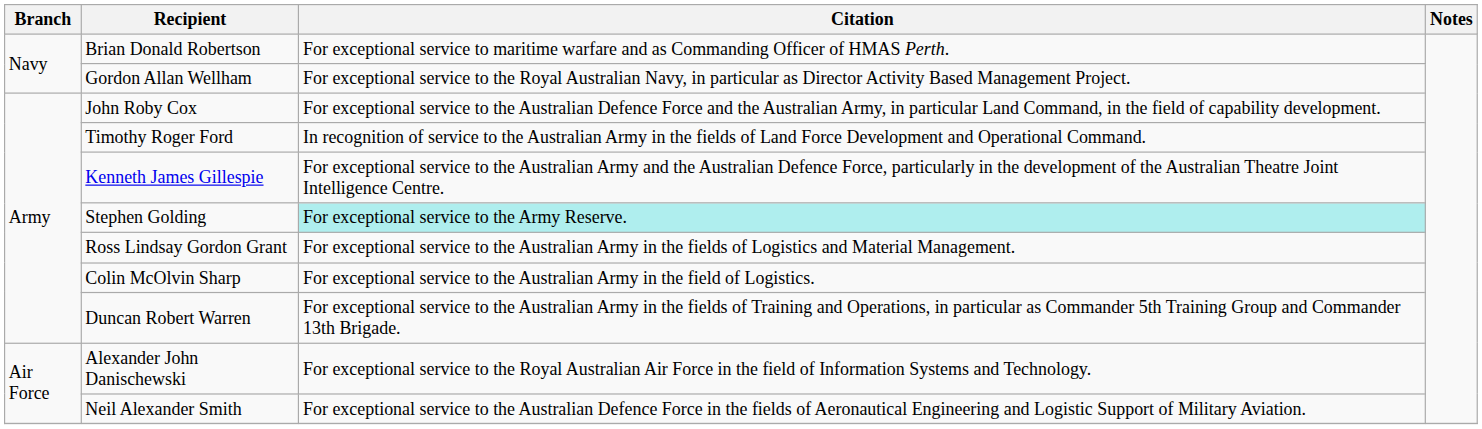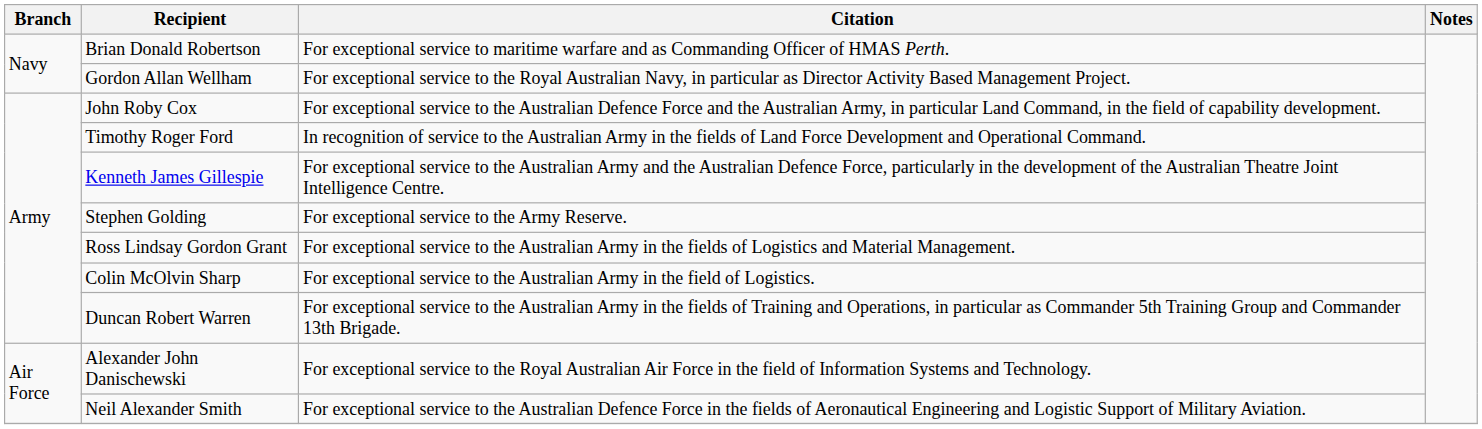(465, 218) paleturquoise background -> (465, 218) no background
